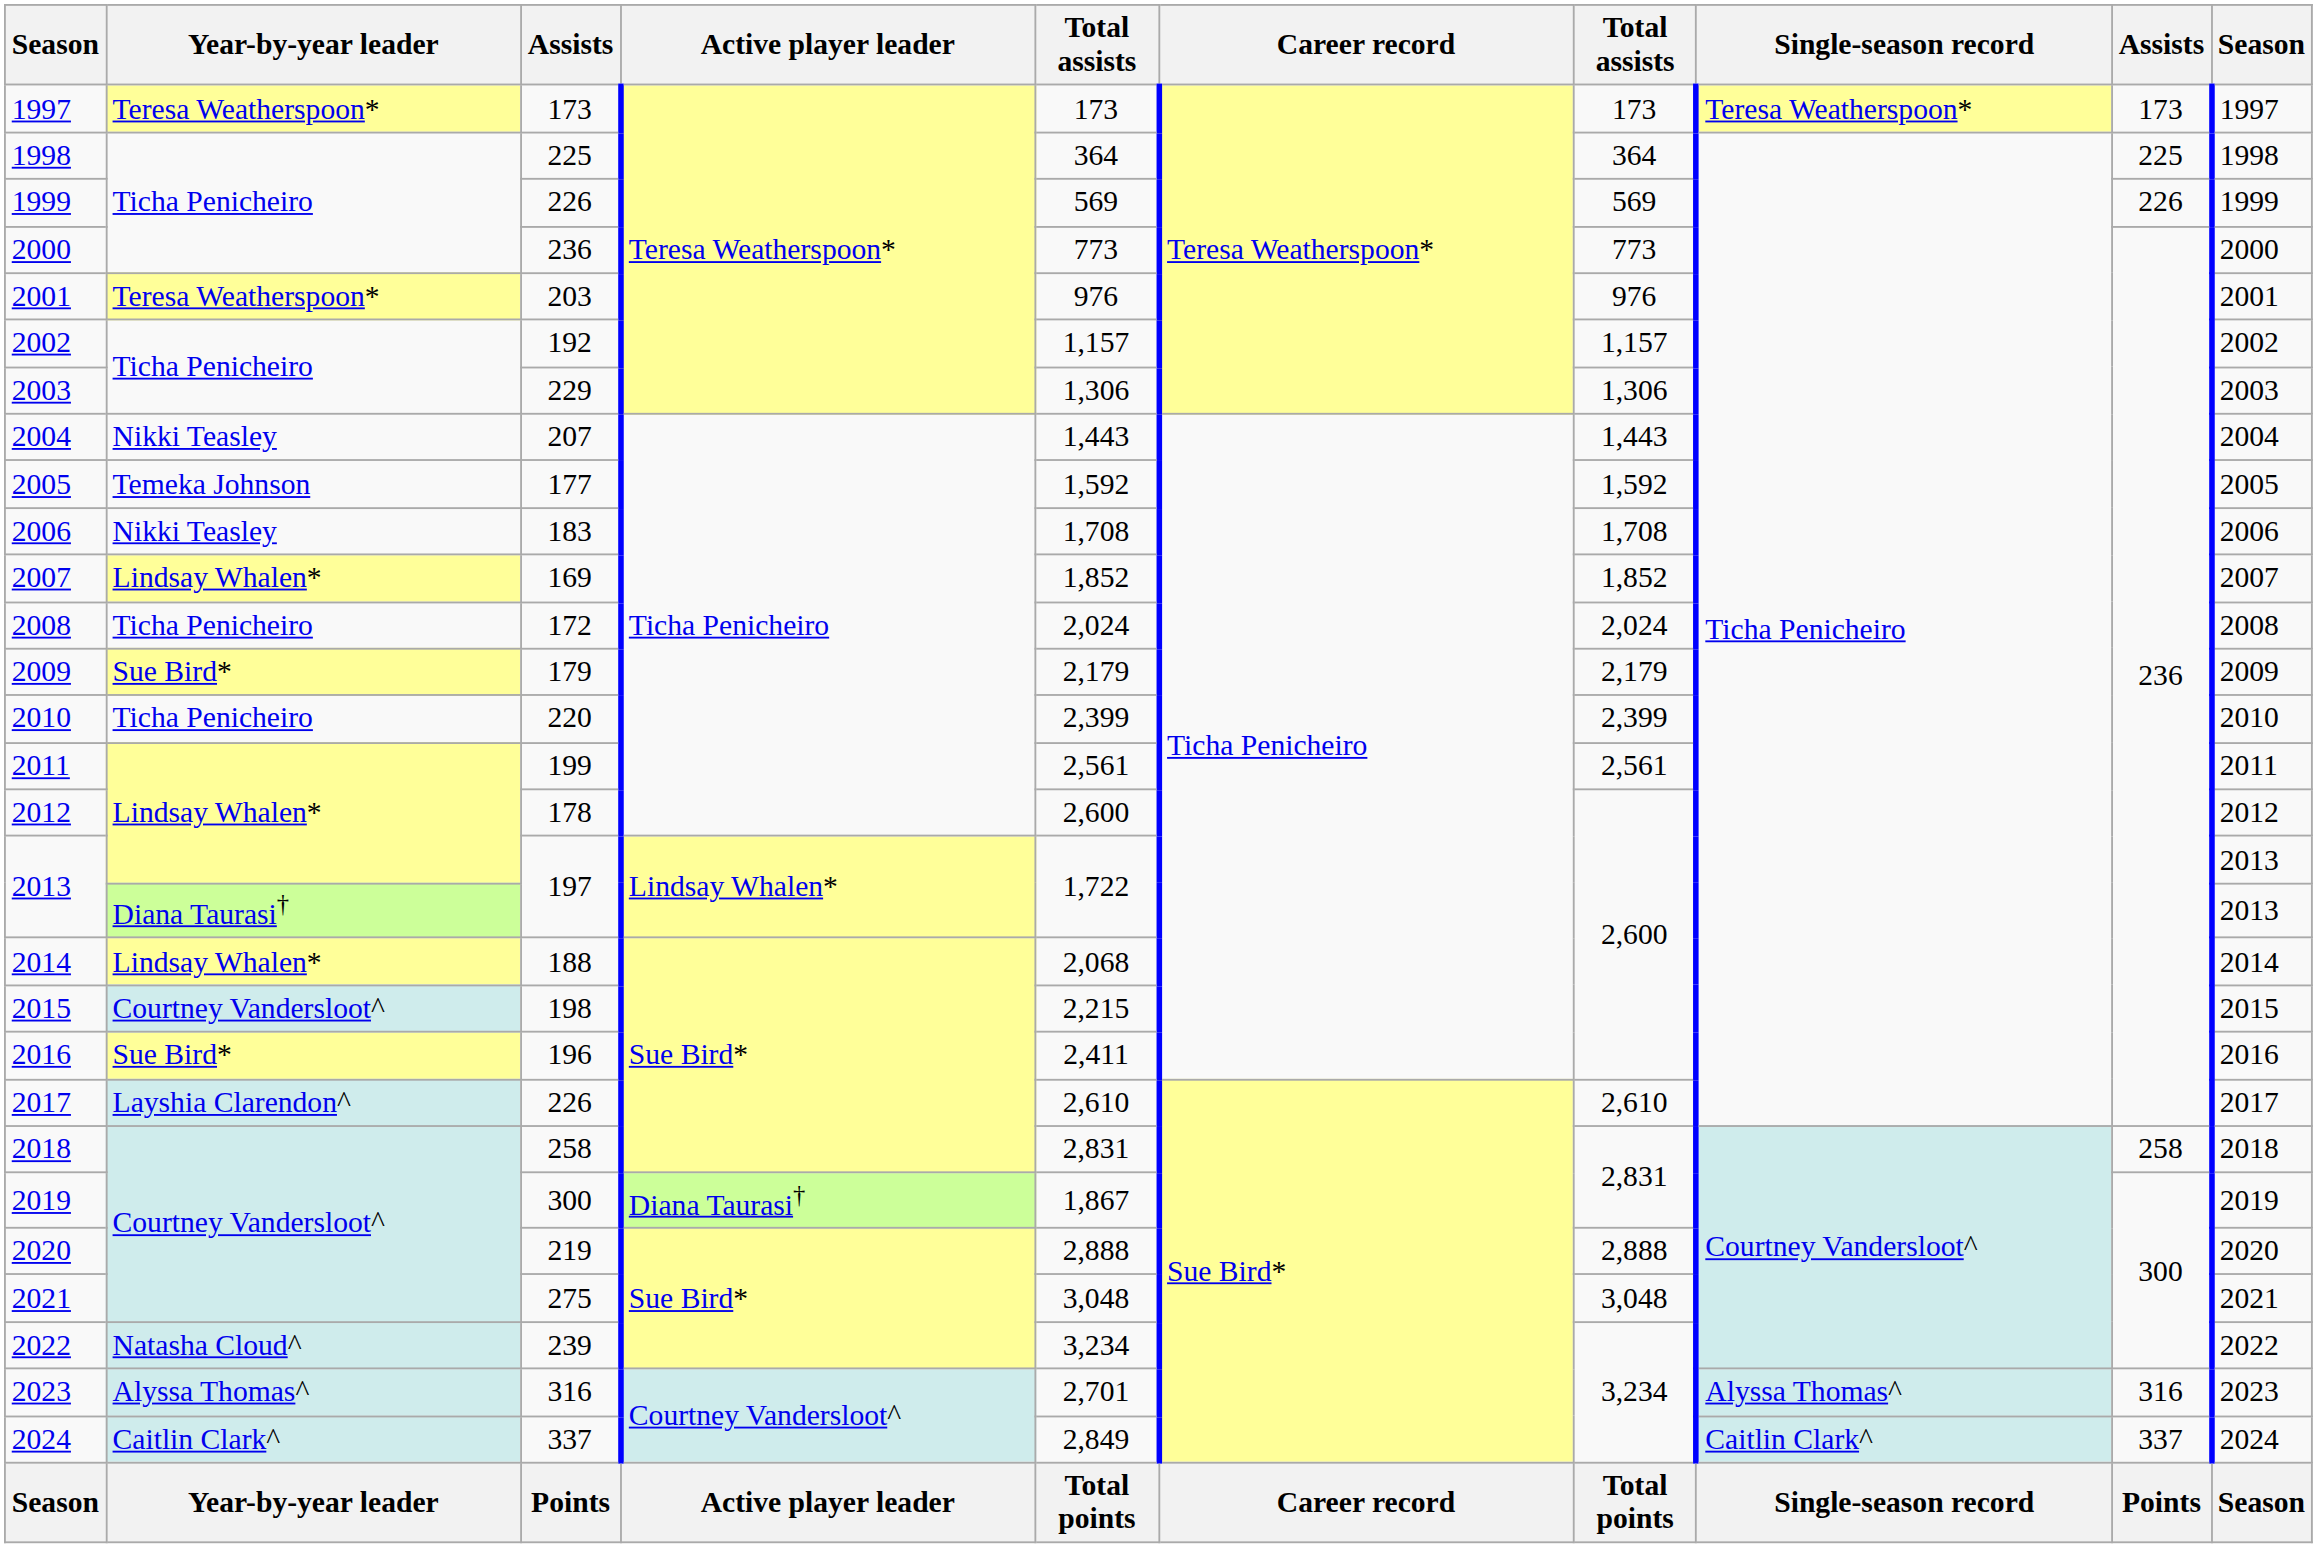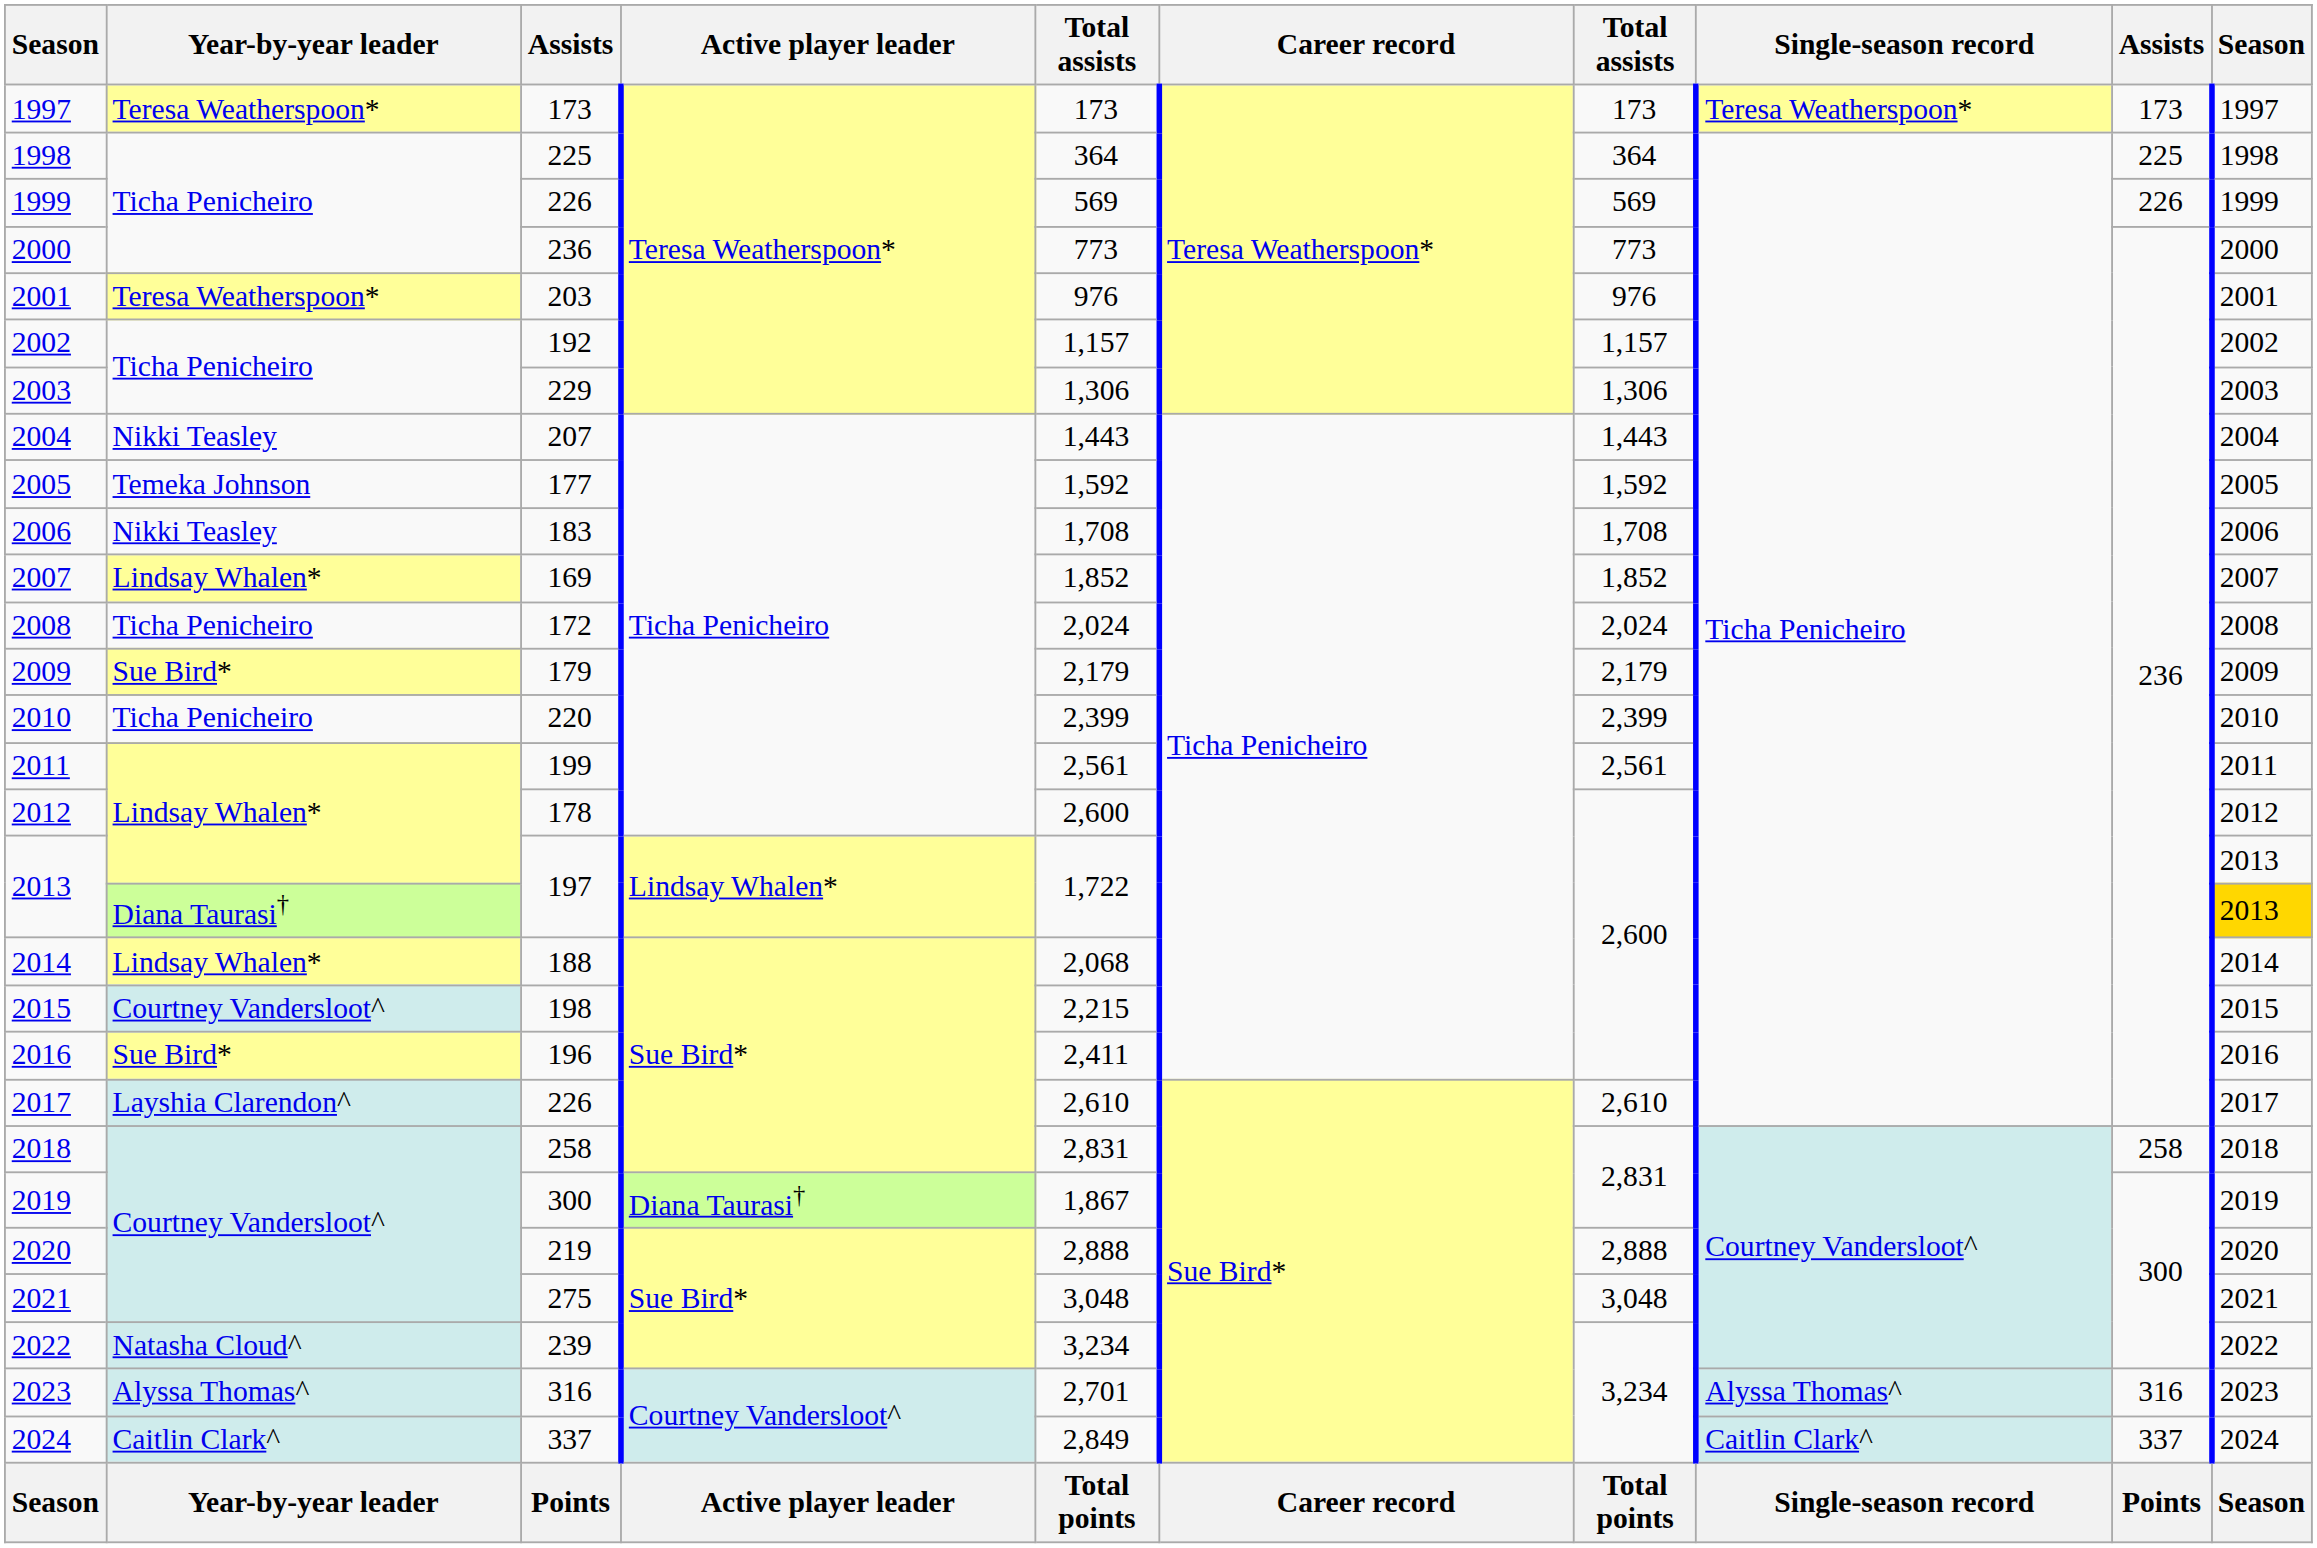(2249, 910) no background -> (2249, 910) gold background
